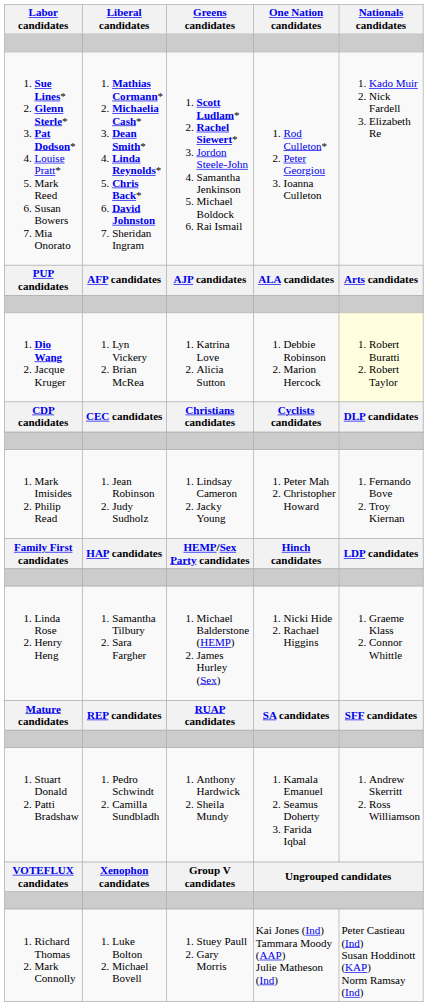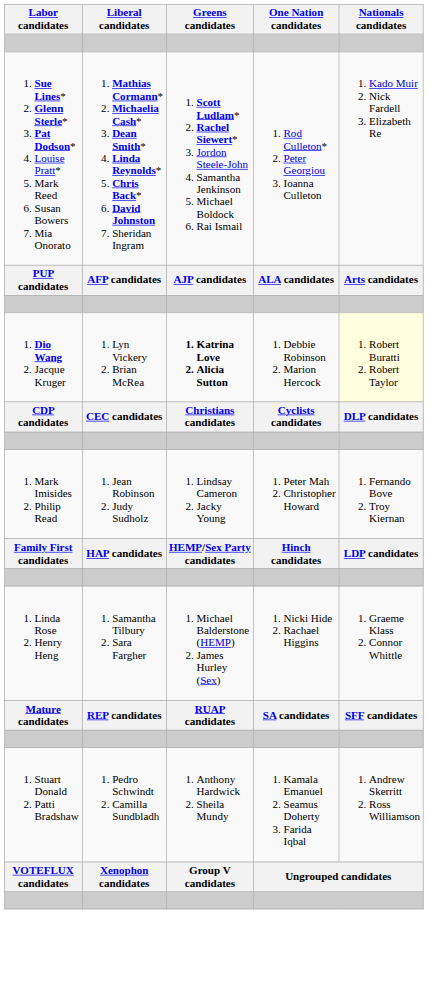(210, 364) normal -> (210, 364) bold
- row: (43, 960)
